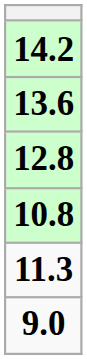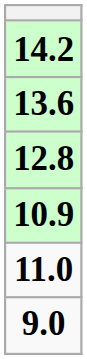(44, 214) 10.8 -> (44, 214) 10.9
(44, 269) 11.3 -> (44, 269) 11.0
